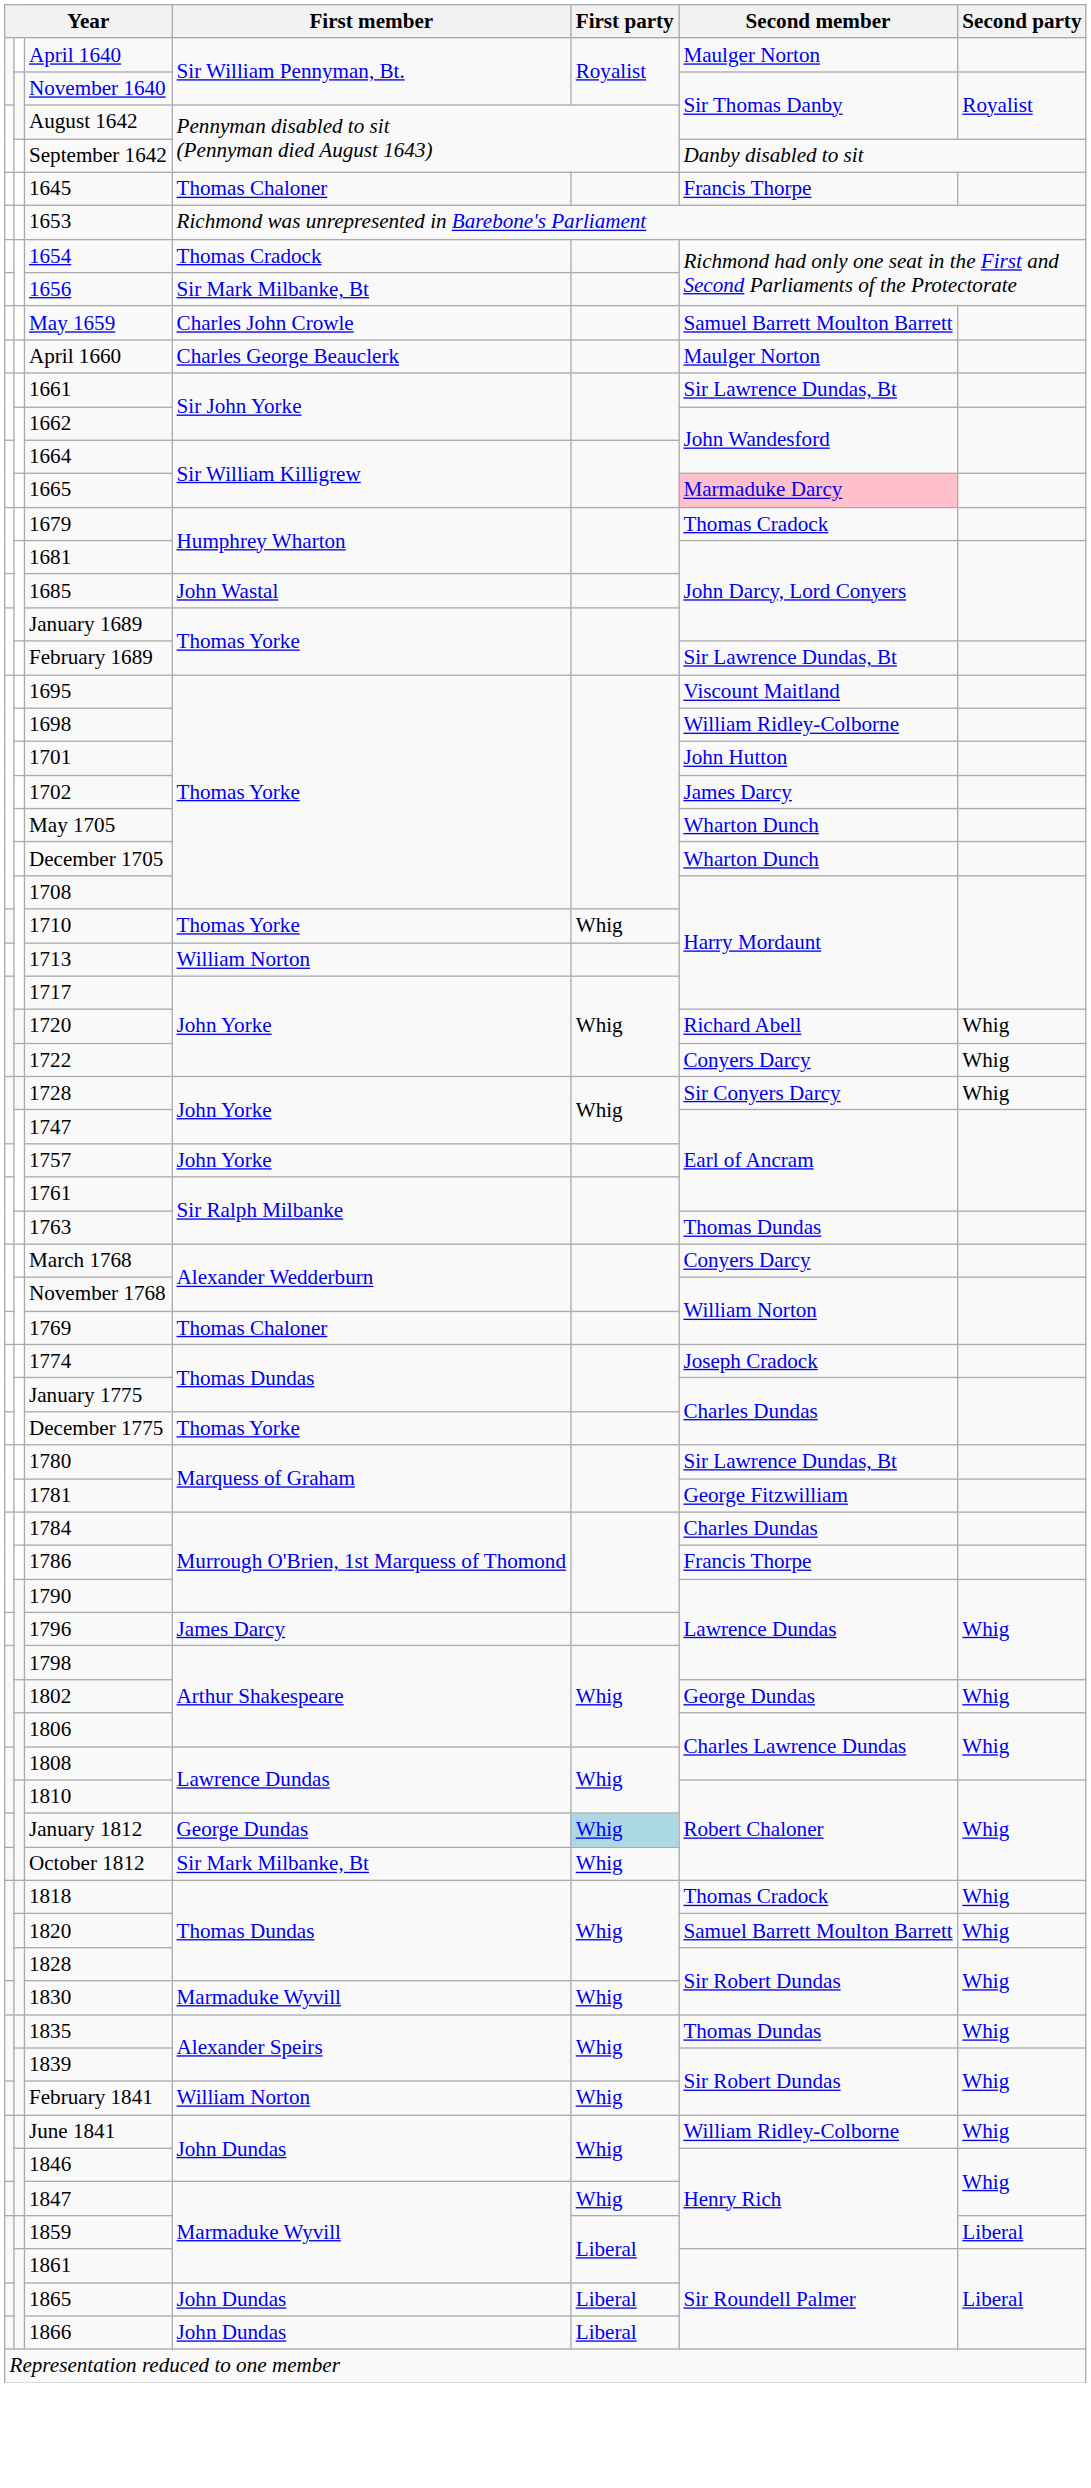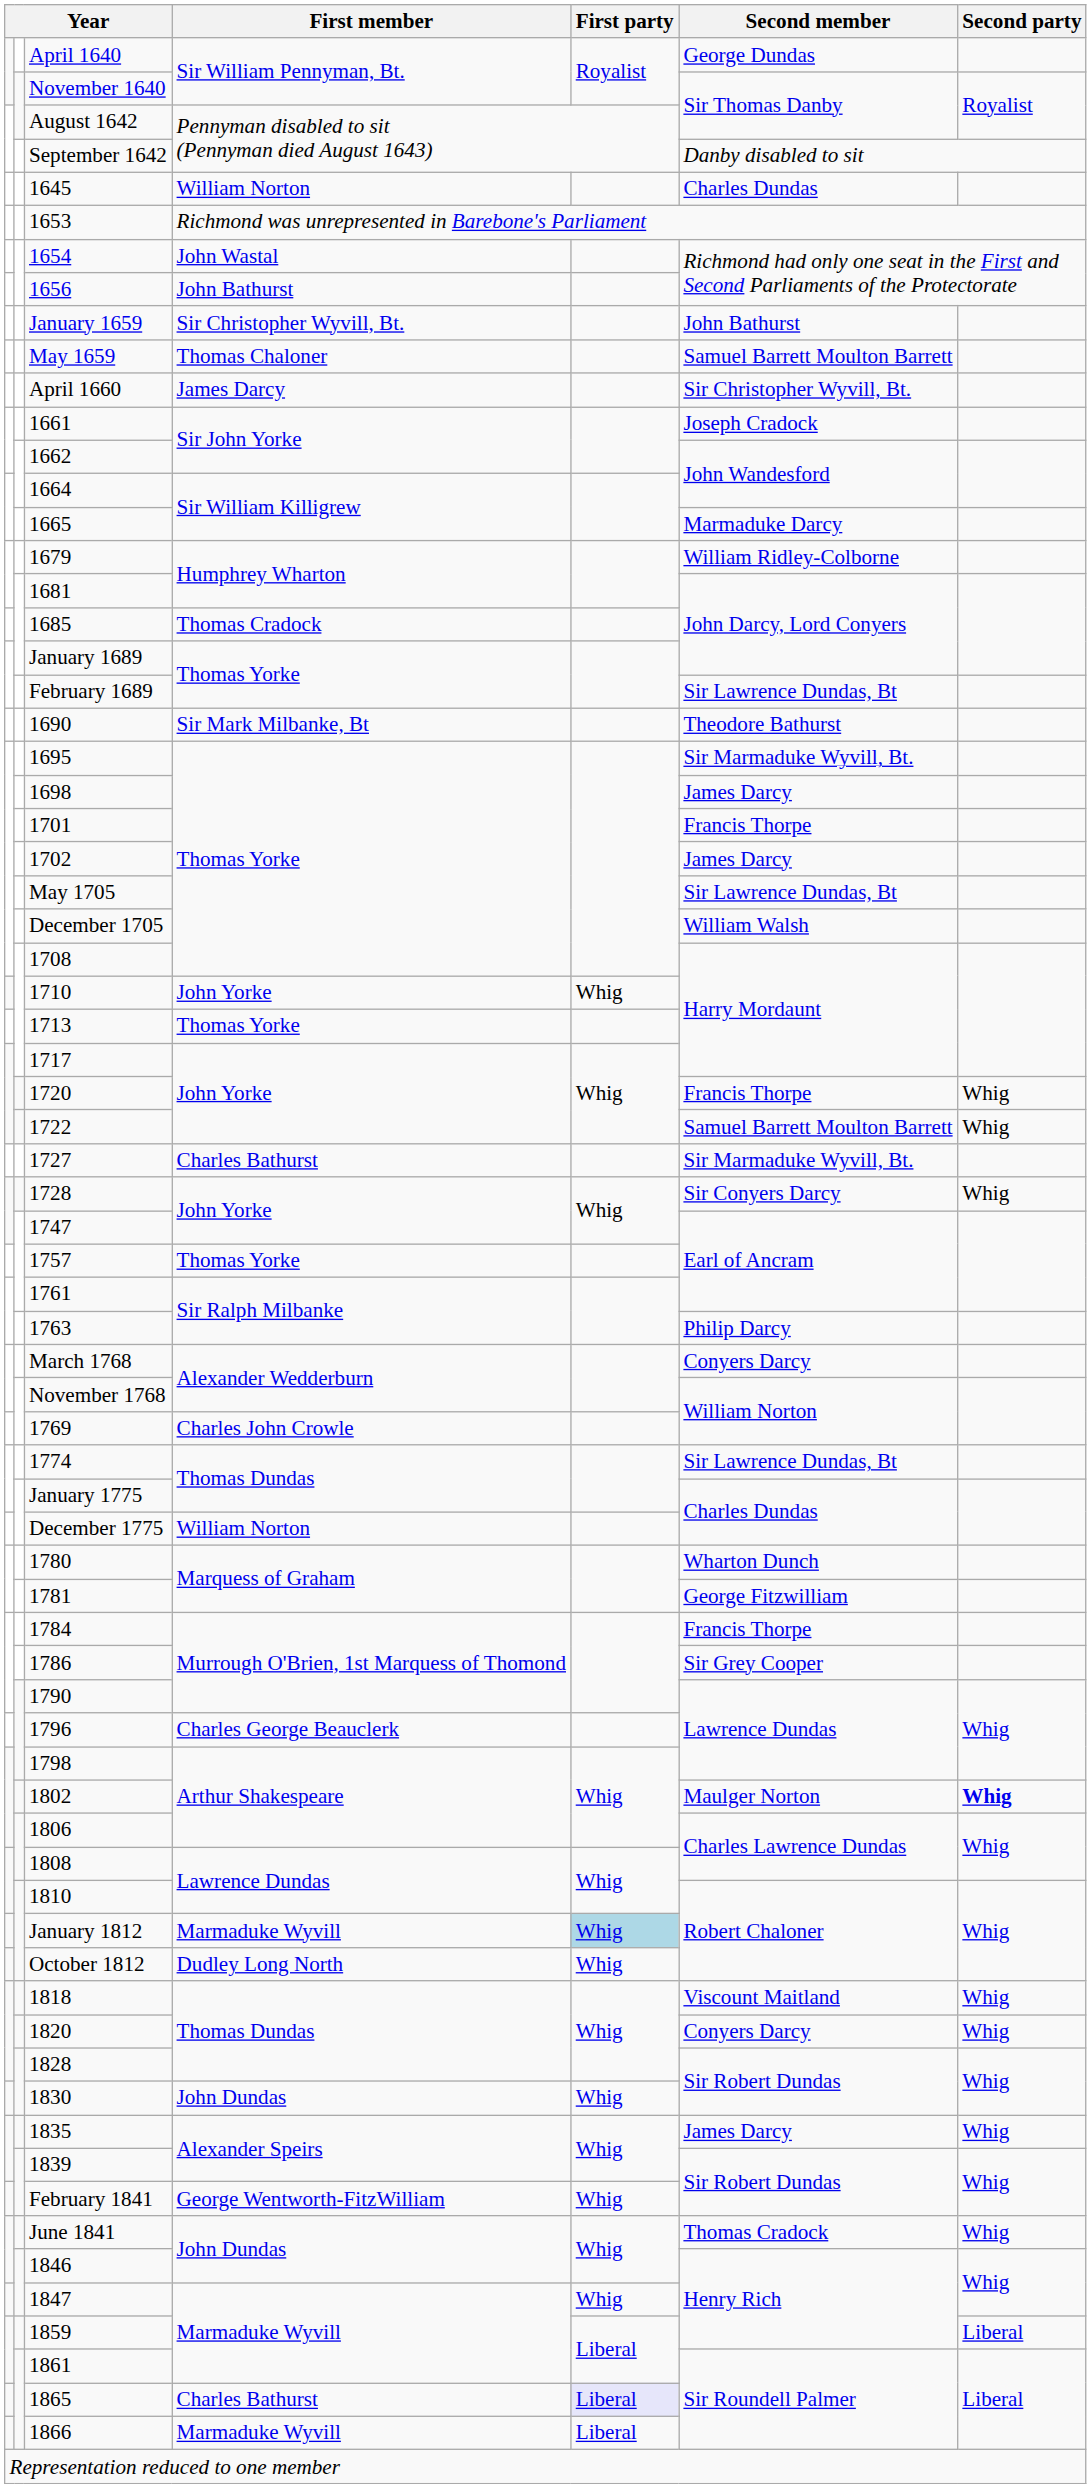(752, 54) Maulger Norton -> (749, 54) George Dundas
(252, 188) Thomas Chaloner -> (243, 188) William Norton
(747, 188) Francis Thorpe -> (751, 188) Charles Dundas
(249, 255) Thomas Cradock -> (227, 255) John Wastal
(273, 289) Sir Mark Milbanke, Bt -> (235, 289) John Bathurst
+ row: (86, 322)
(265, 322) Charles John Crowle -> (252, 356) Thomas Chaloner
(288, 356) Charles George Beauclerk -> (231, 389) James Darcy
(752, 356) Maulger Norton -> (797, 389) Sir Christopher Wyvill, Bt.
(790, 389) Sir Lawrence Dundas, Bt -> (751, 423) Joseph Cradock
(763, 490) pink background -> (763, 523) no background
(756, 523) Thomas Cradock -> (791, 557) William Ridley-Colborne
(227, 590) John Wastal -> (249, 624) Thomas Cradock
+ row: (50, 724)
(762, 691) Viscount Maitland -> (798, 758) Sir Marmaduke Wyvill, Bt.
(791, 724) William Ridley-Colborne -> (738, 791) James Darcy
(735, 758) John Hutton -> (747, 825) Francis Thorpe
(751, 825) Wharton Dunch -> (790, 892) Sir Lawrence Dundas, Bt
(751, 858) Wharton Dunch -> (746, 925) William Walsh
(238, 925) Thomas Yorke -> (224, 992) John Yorke
(243, 959) William Norton -> (238, 1026) Thomas Yorke
(742, 1026) Richard Abell -> (747, 1093) Francis Thorpe
(747, 1059) Conyers Darcy -> (818, 1126) Samuel Barrett Moulton Barrett
+ row: (50, 1160)
(224, 1160) John Yorke -> (238, 1260) Thomas Yorke
(752, 1227) Thomas Dundas -> (737, 1327) Philip Darcy
(252, 1327) Thomas Chaloner -> (265, 1428) Charles John Crowle
(751, 1361) Joseph Cradock -> (790, 1461) Sir Lawrence Dundas, Bt
(238, 1428) Thomas Yorke -> (243, 1528) William Norton
(790, 1461) Sir Lawrence Dundas, Bt -> (751, 1562) Wharton Dunch
(751, 1528) Charles Dundas -> (747, 1629) Francis Thorpe
(747, 1562) Francis Thorpe -> (753, 1662) Sir Grey Cooper
(231, 1629) James Darcy -> (288, 1729) Charles George Beauclerk
(749, 1695) George Dundas -> (752, 1796) Maulger Norton
(986, 1695) normal -> (987, 1796) bold
(242, 1829) George Dundas -> (259, 1930) Marmaduke Wyvill
(273, 1863) Sir Mark Milbanke, Bt -> (260, 1963) Dudley Long North
(756, 1896) Thomas Cradock -> (762, 1997) Viscount Maitland
(818, 1930) Samuel Barrett Moulton Barrett -> (747, 2030) Conyers Darcy
(259, 1997) Marmaduke Wyvill -> (231, 2097) John Dundas
(752, 2030) Thomas Dundas -> (738, 2131) James Darcy
(243, 2097) William Norton -> (311, 2198) George Wentworth-FitzWilliam
(791, 2131) William Ridley-Colborne -> (756, 2231) Thomas Cradock
(231, 2298) John Dundas -> (247, 2399) Charles Bathurst
(606, 2298) no background -> (606, 2399) lavender background
(231, 2332) John Dundas -> (259, 2432) Marmaduke Wyvill
